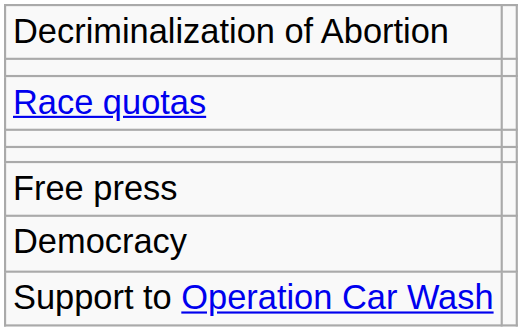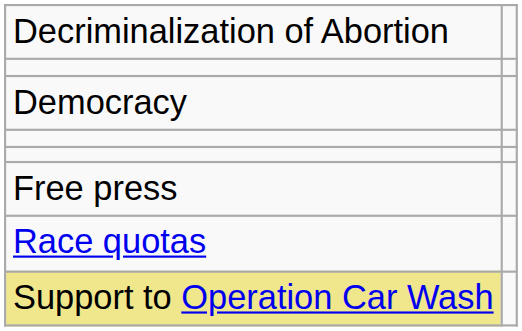(110, 102) Race quotas -> (100, 102) Democracy
(100, 243) Democracy -> (110, 243) Race quotas
(253, 297) no background -> (253, 297) khaki background
